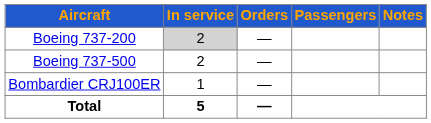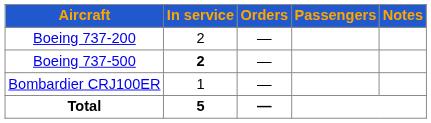(200, 38) lightgrey background -> (200, 38) no background
(200, 61) normal -> (200, 61) bold
